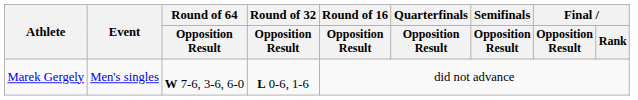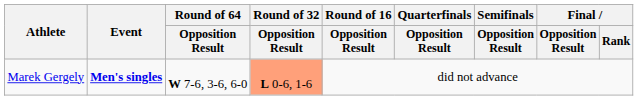(125, 77) normal -> (126, 77) bold
(283, 85) no background -> (286, 85) lightsalmon background
